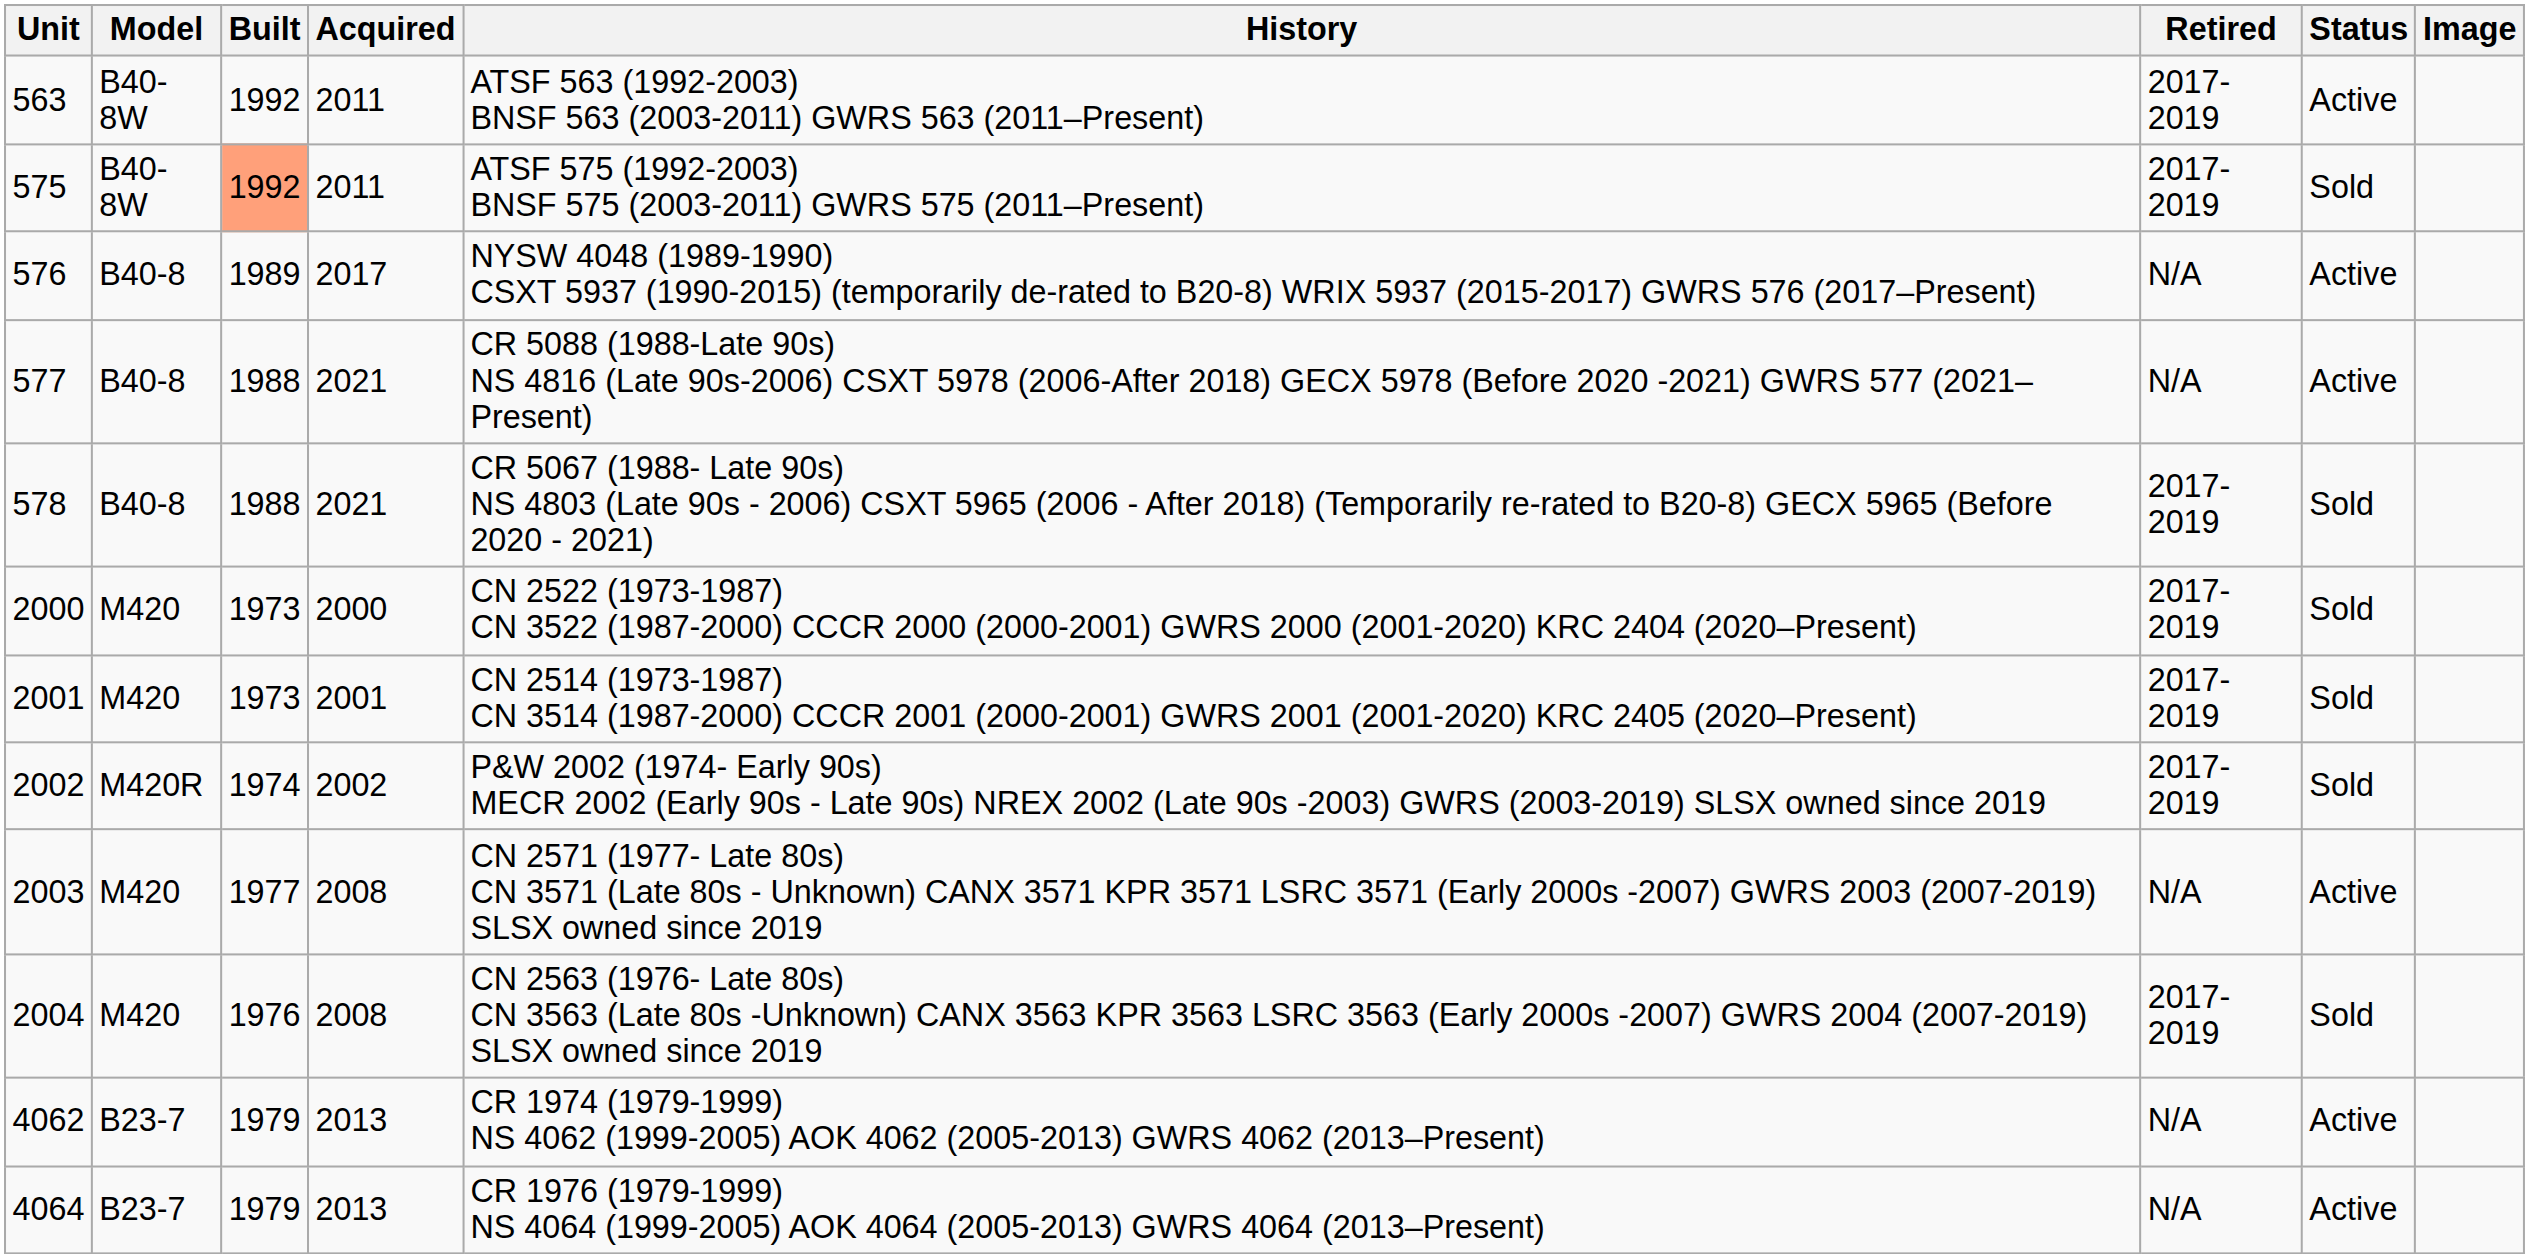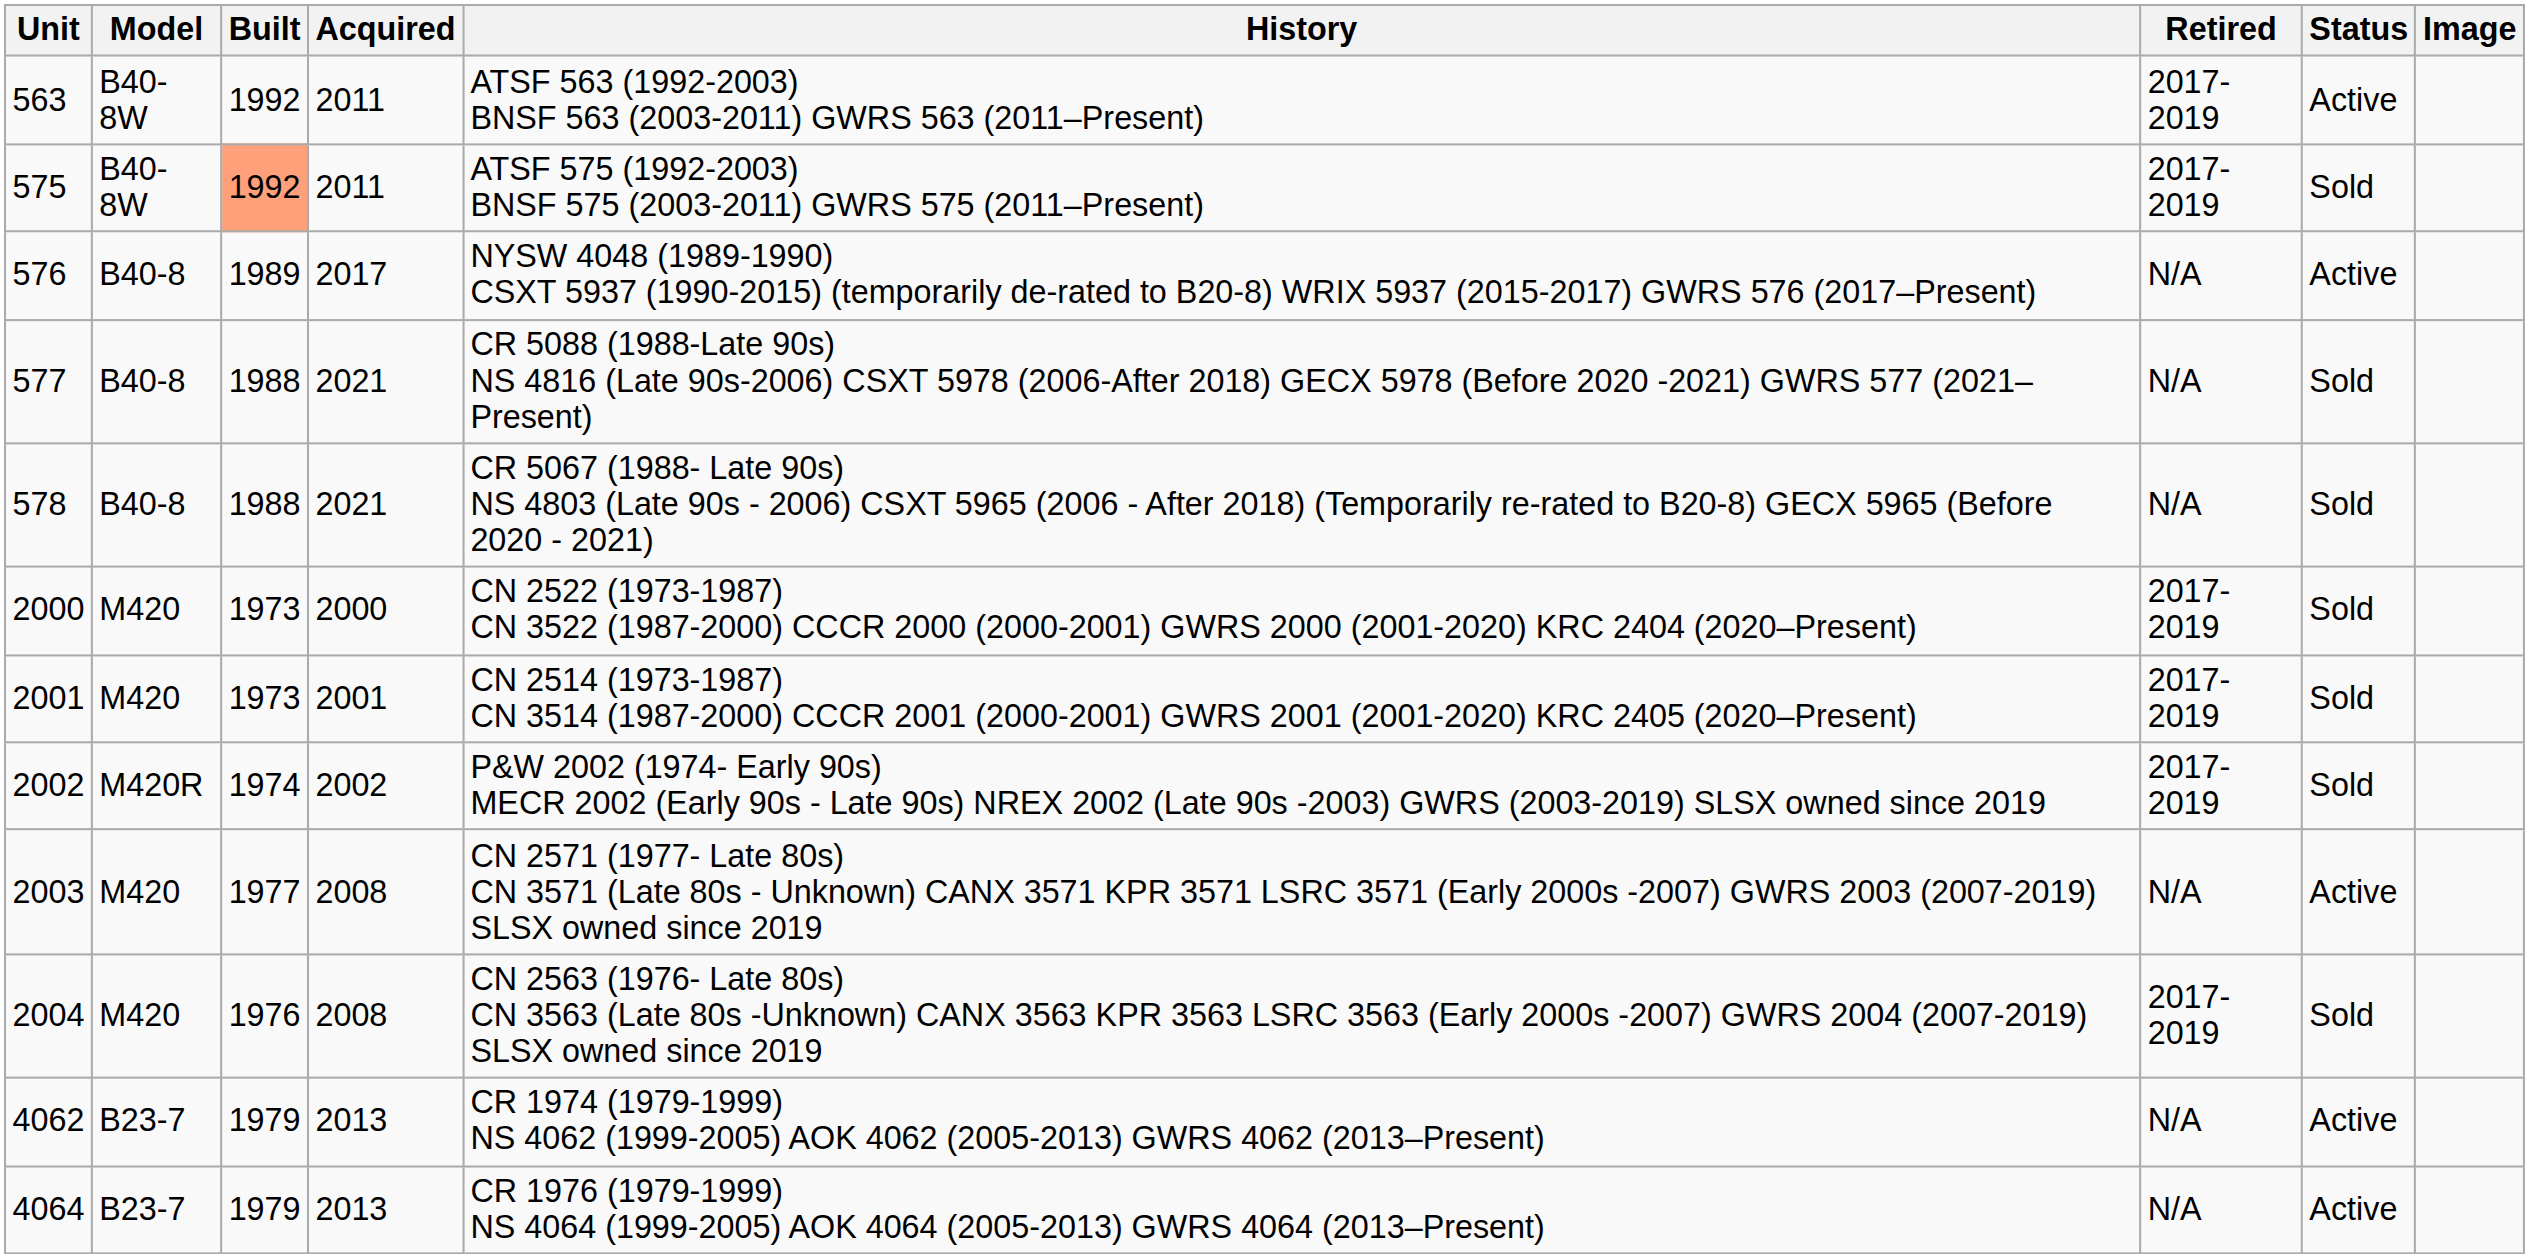(2353, 380) Active -> (2342, 380) Sold
(2189, 504) 2017-2019 -> (2175, 504) N/A
